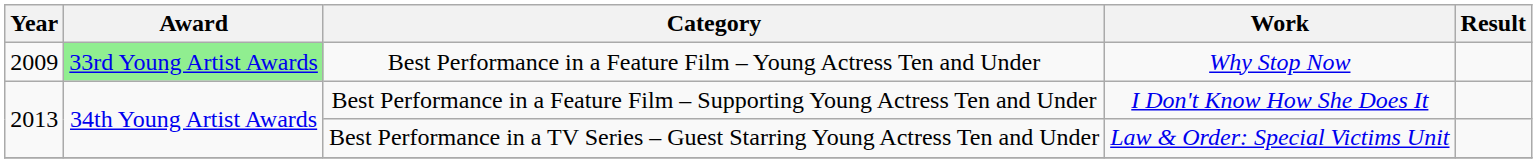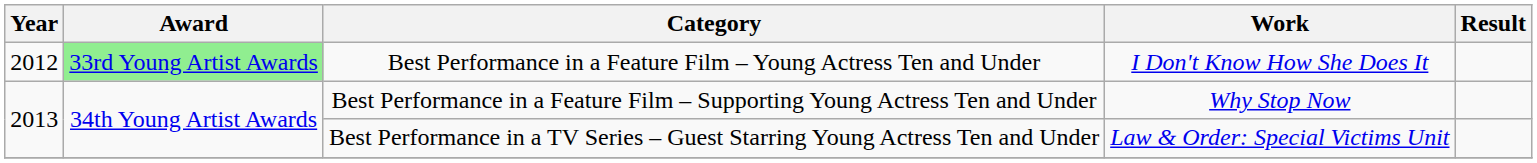(34, 61) 2009 -> (34, 61) 2012
(1280, 61) Why Stop Now -> (1280, 61) I Don't Know How She Does It
(1280, 99) I Don't Know How She Does It -> (1280, 99) Why Stop Now
